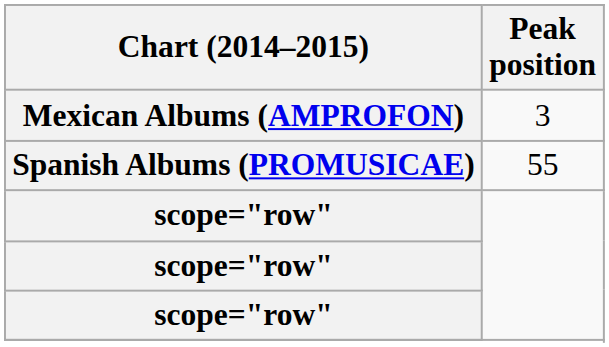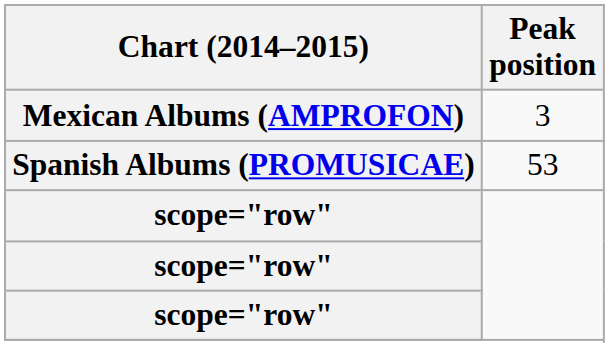(543, 164) 55 -> (543, 164) 53
